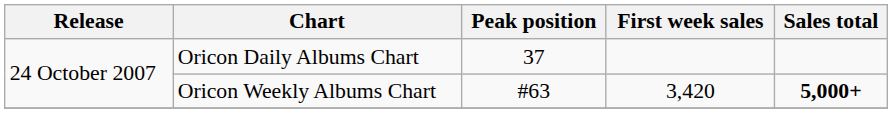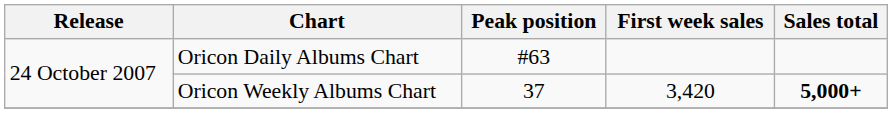(534, 56) 37 -> (534, 56) #63
(534, 90) #63 -> (534, 90) 37
